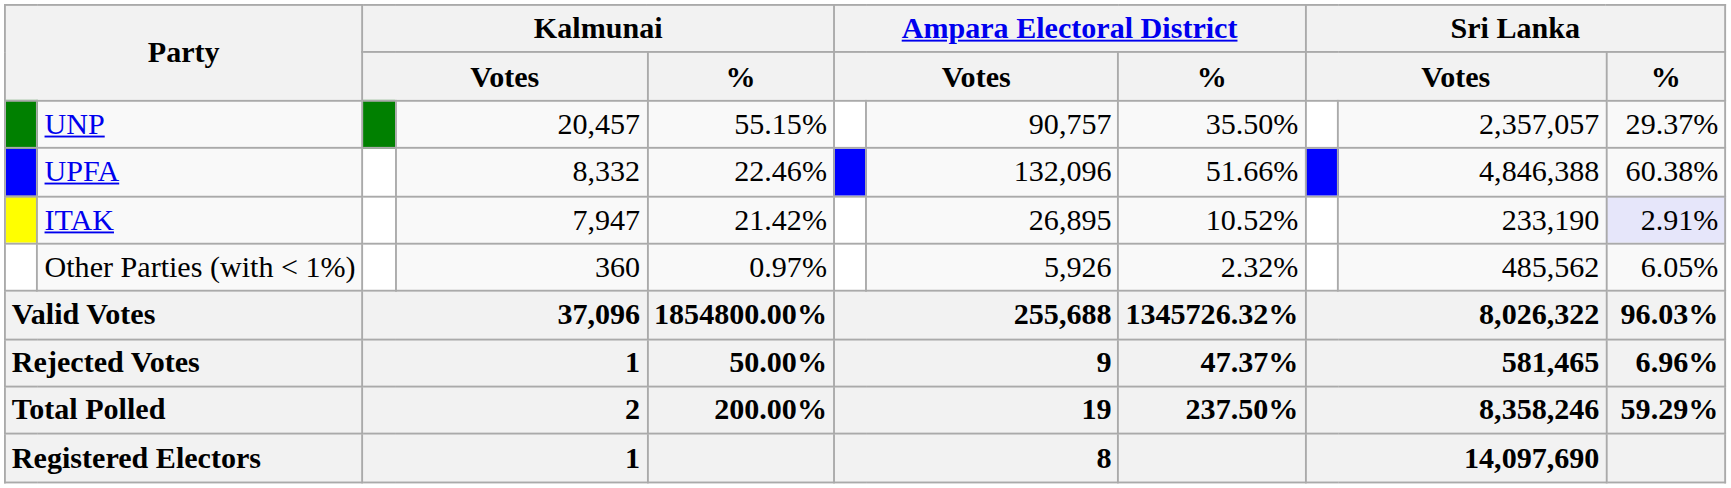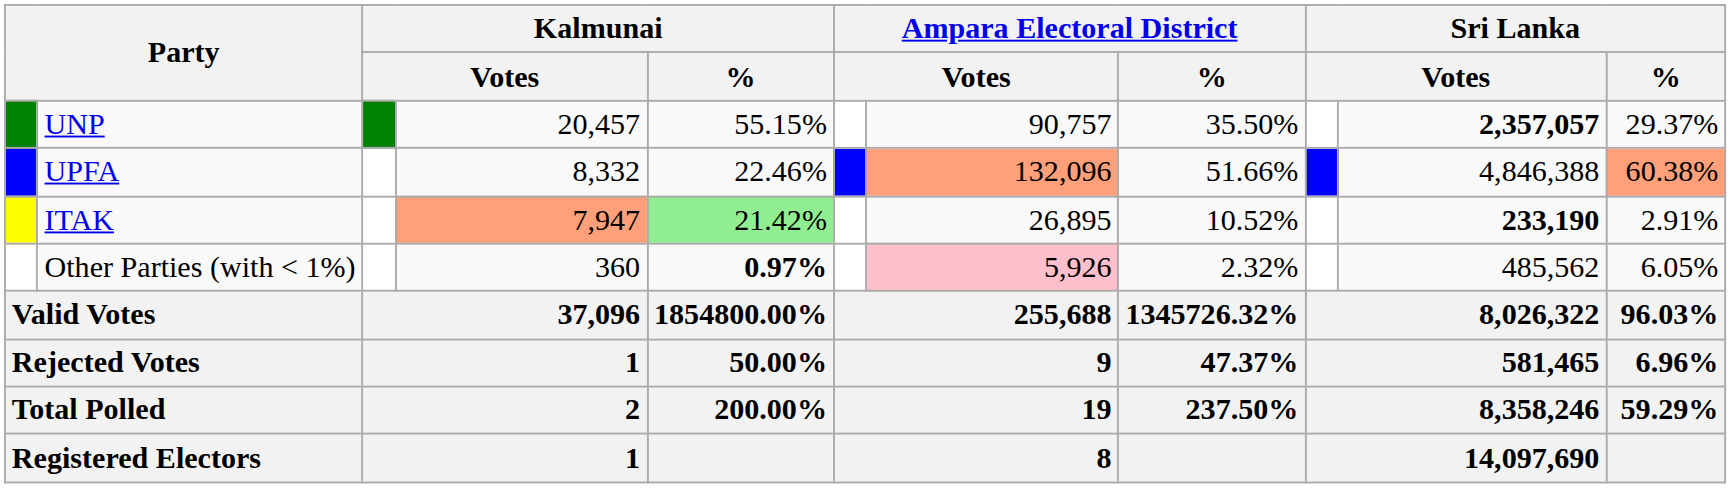(1539, 123) normal -> (1539, 123) bold
(1063, 171) no background -> (1063, 171) lightsalmon background
(1672, 171) no background -> (1672, 171) lightsalmon background
(606, 219) no background -> (606, 219) lightsalmon background
(781, 219) no background -> (781, 219) lightgreen background
(1551, 219) normal -> (1551, 219) bold
(1679, 219) lavender background -> (1679, 219) no background
(788, 266) normal -> (786, 266) bold
(1078, 266) no background -> (1078, 266) pink background
